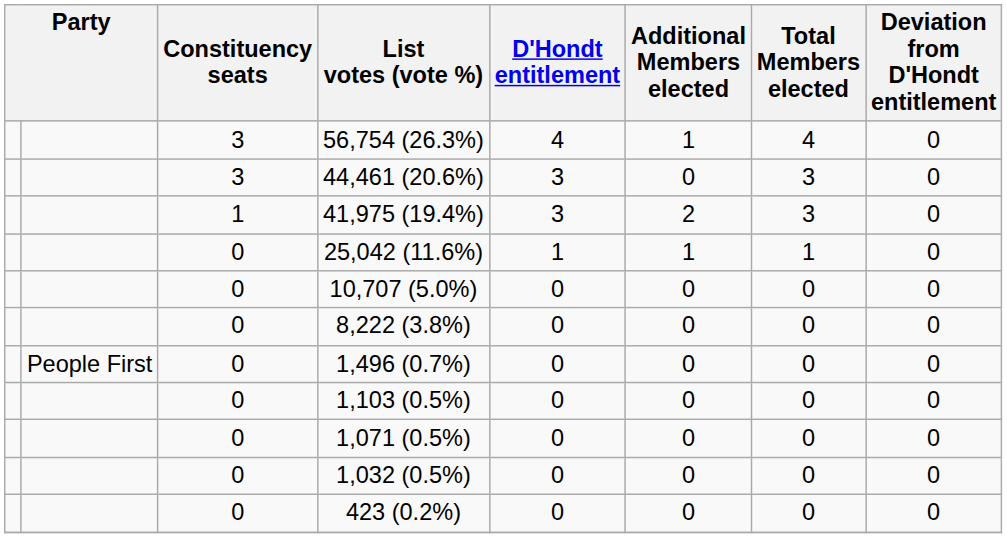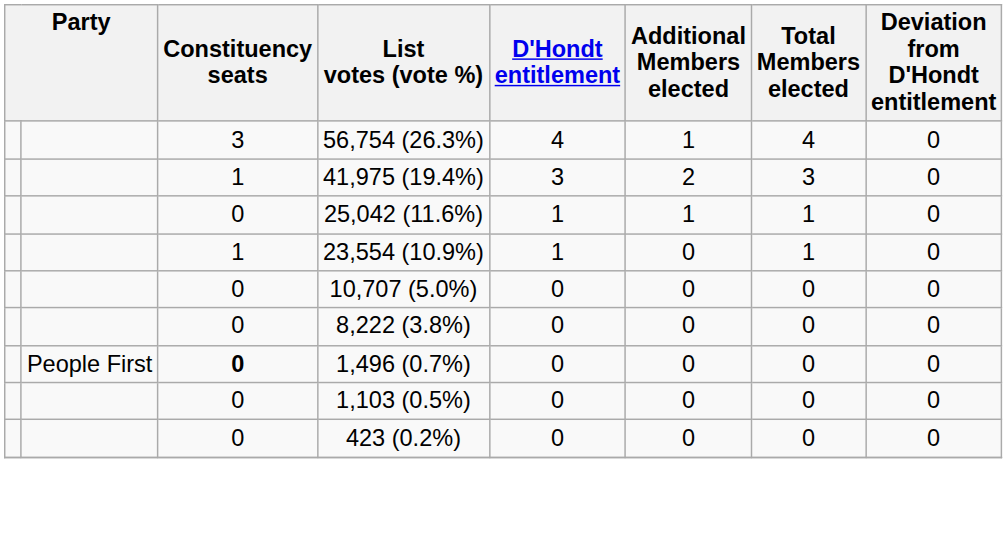- row: (403, 177)
+ row: (403, 251)
(238, 363) normal -> (238, 363) bold
- row: (403, 438)
- row: (403, 475)
